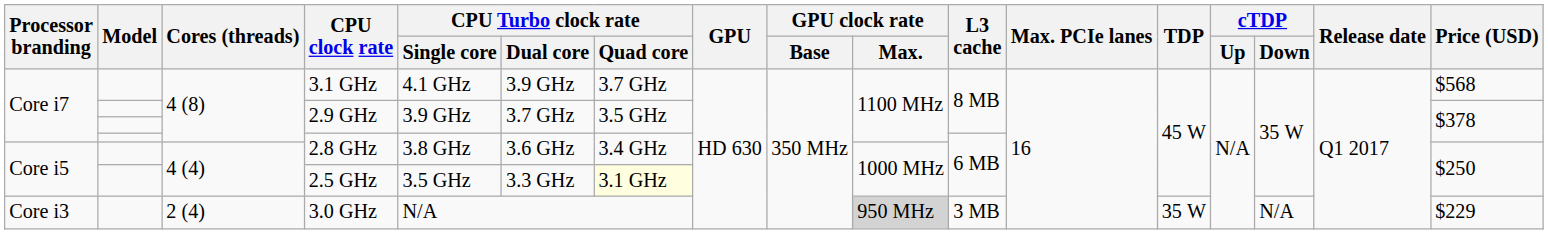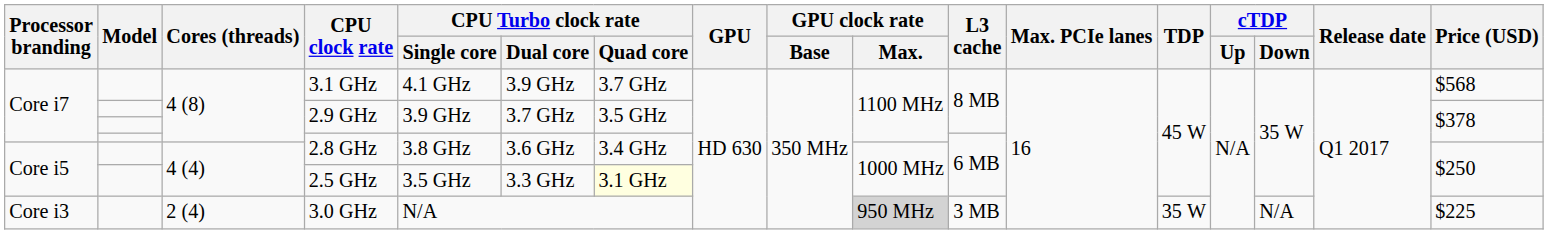(1455, 212) $229 -> (1455, 212) $225
